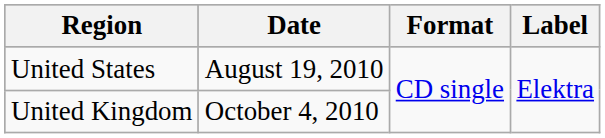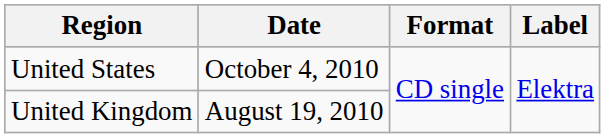(294, 68) August 19, 2010 -> (292, 68) October 4, 2010
(292, 111) October 4, 2010 -> (294, 111) August 19, 2010
